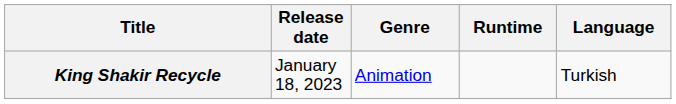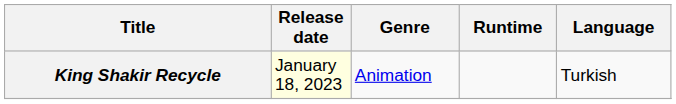(309, 74) no background -> (309, 74) lightyellow background
